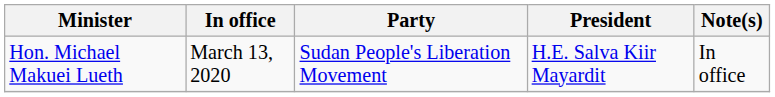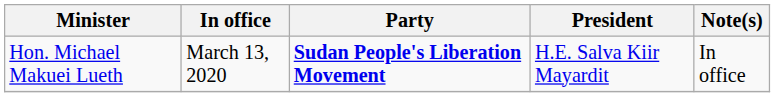(405, 63) normal -> (407, 63) bold
